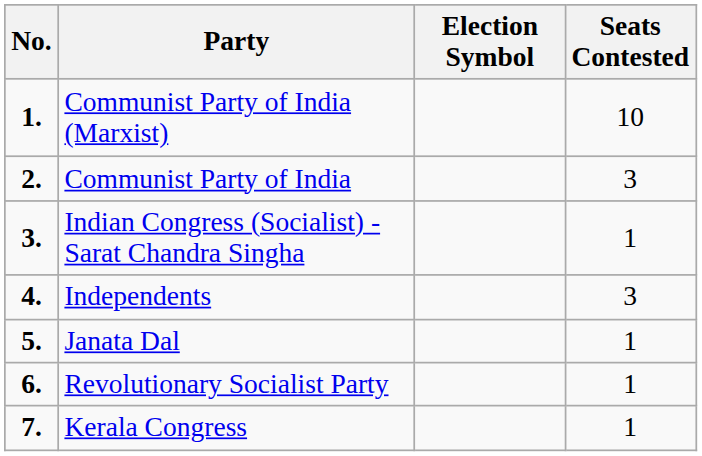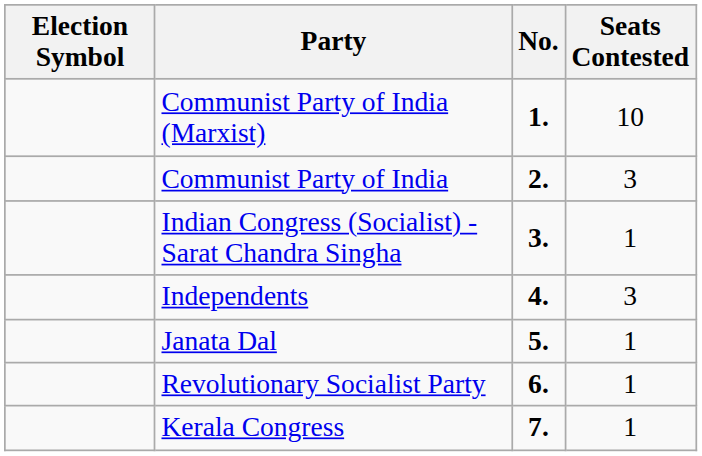columns swapped: (31, 41) <-> (490, 41)
